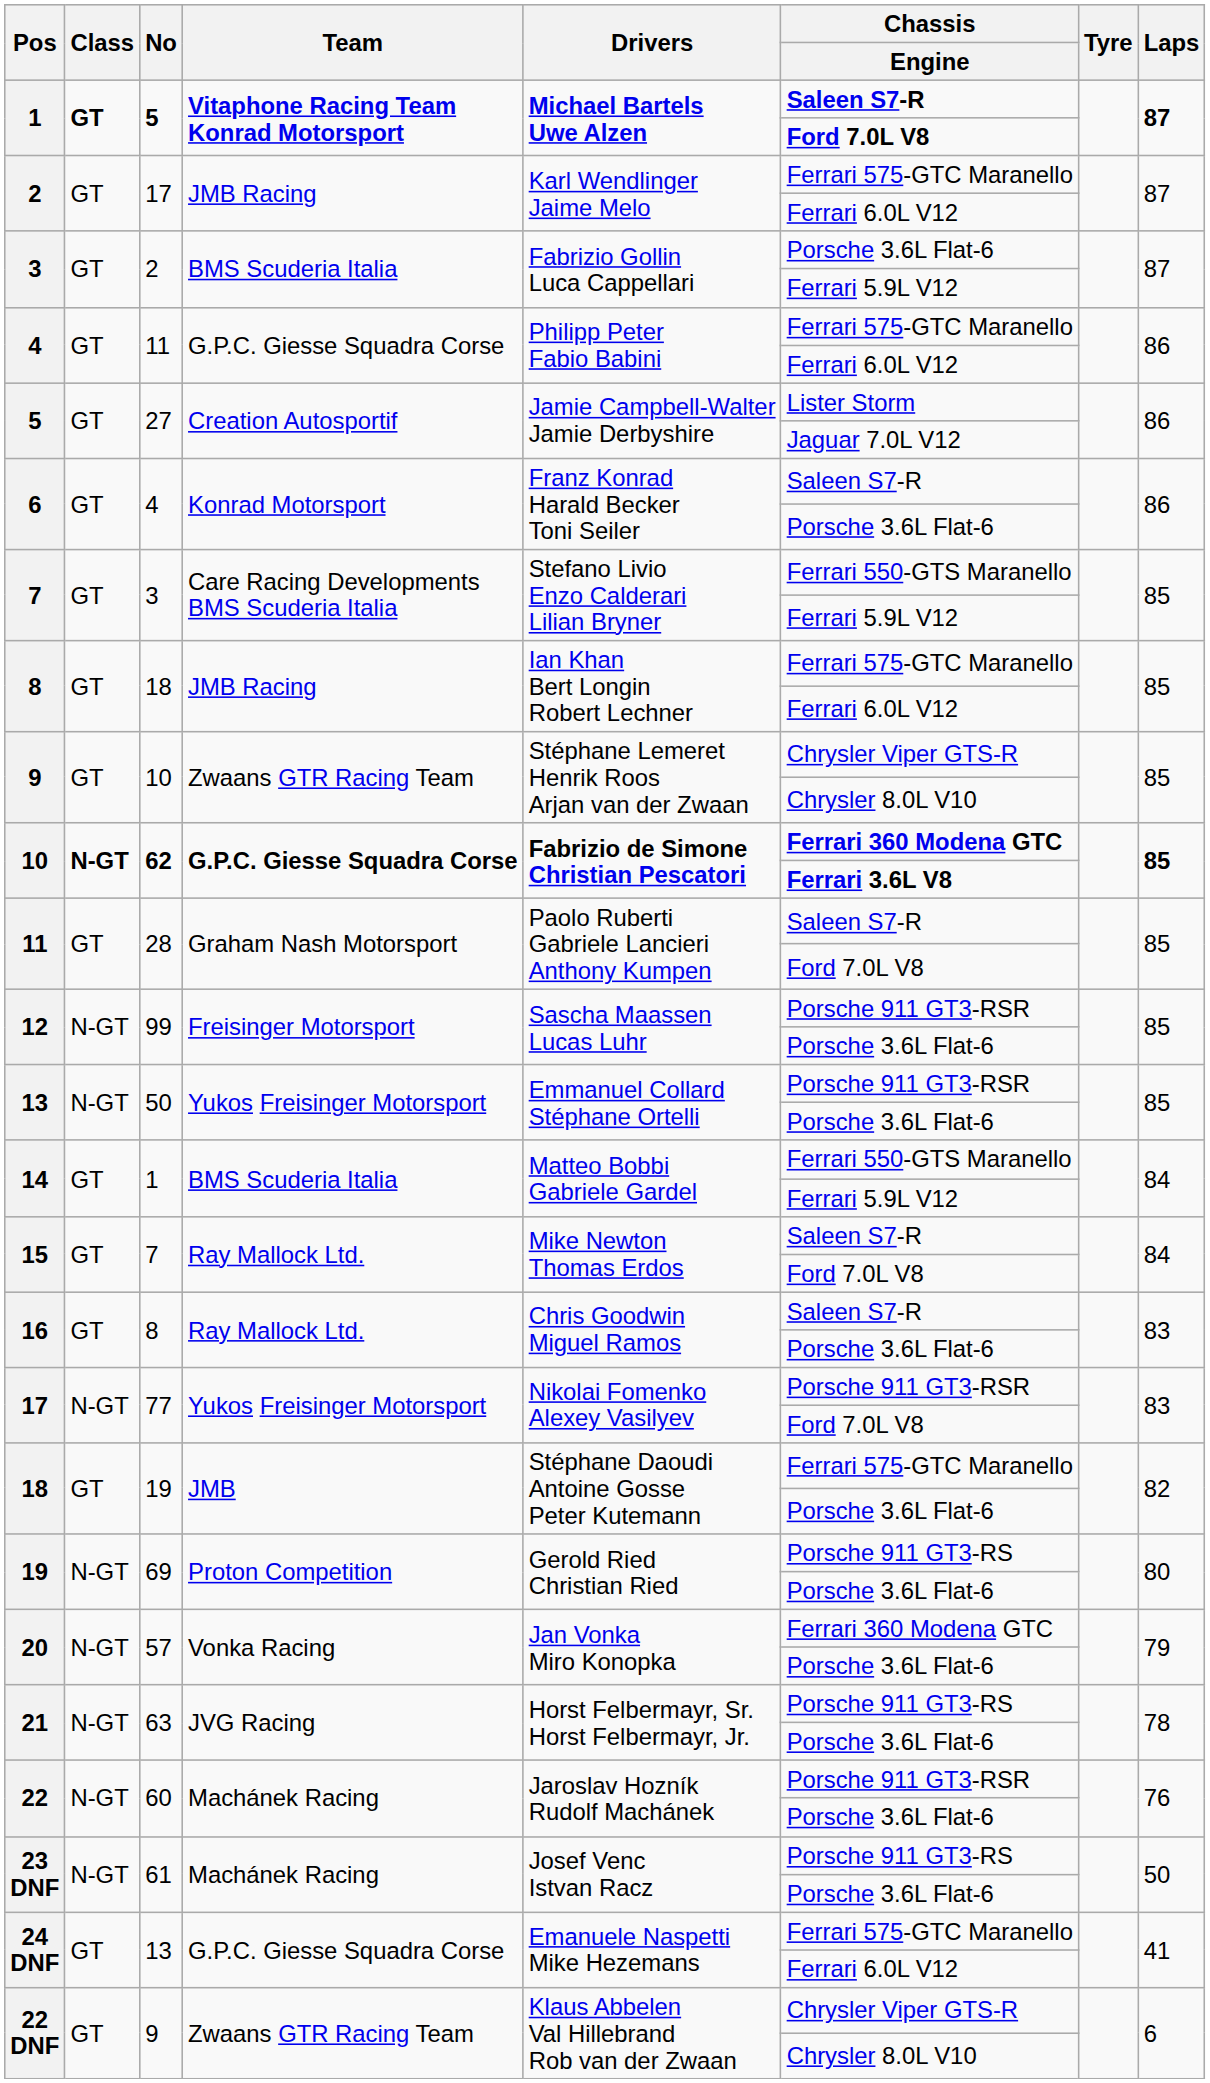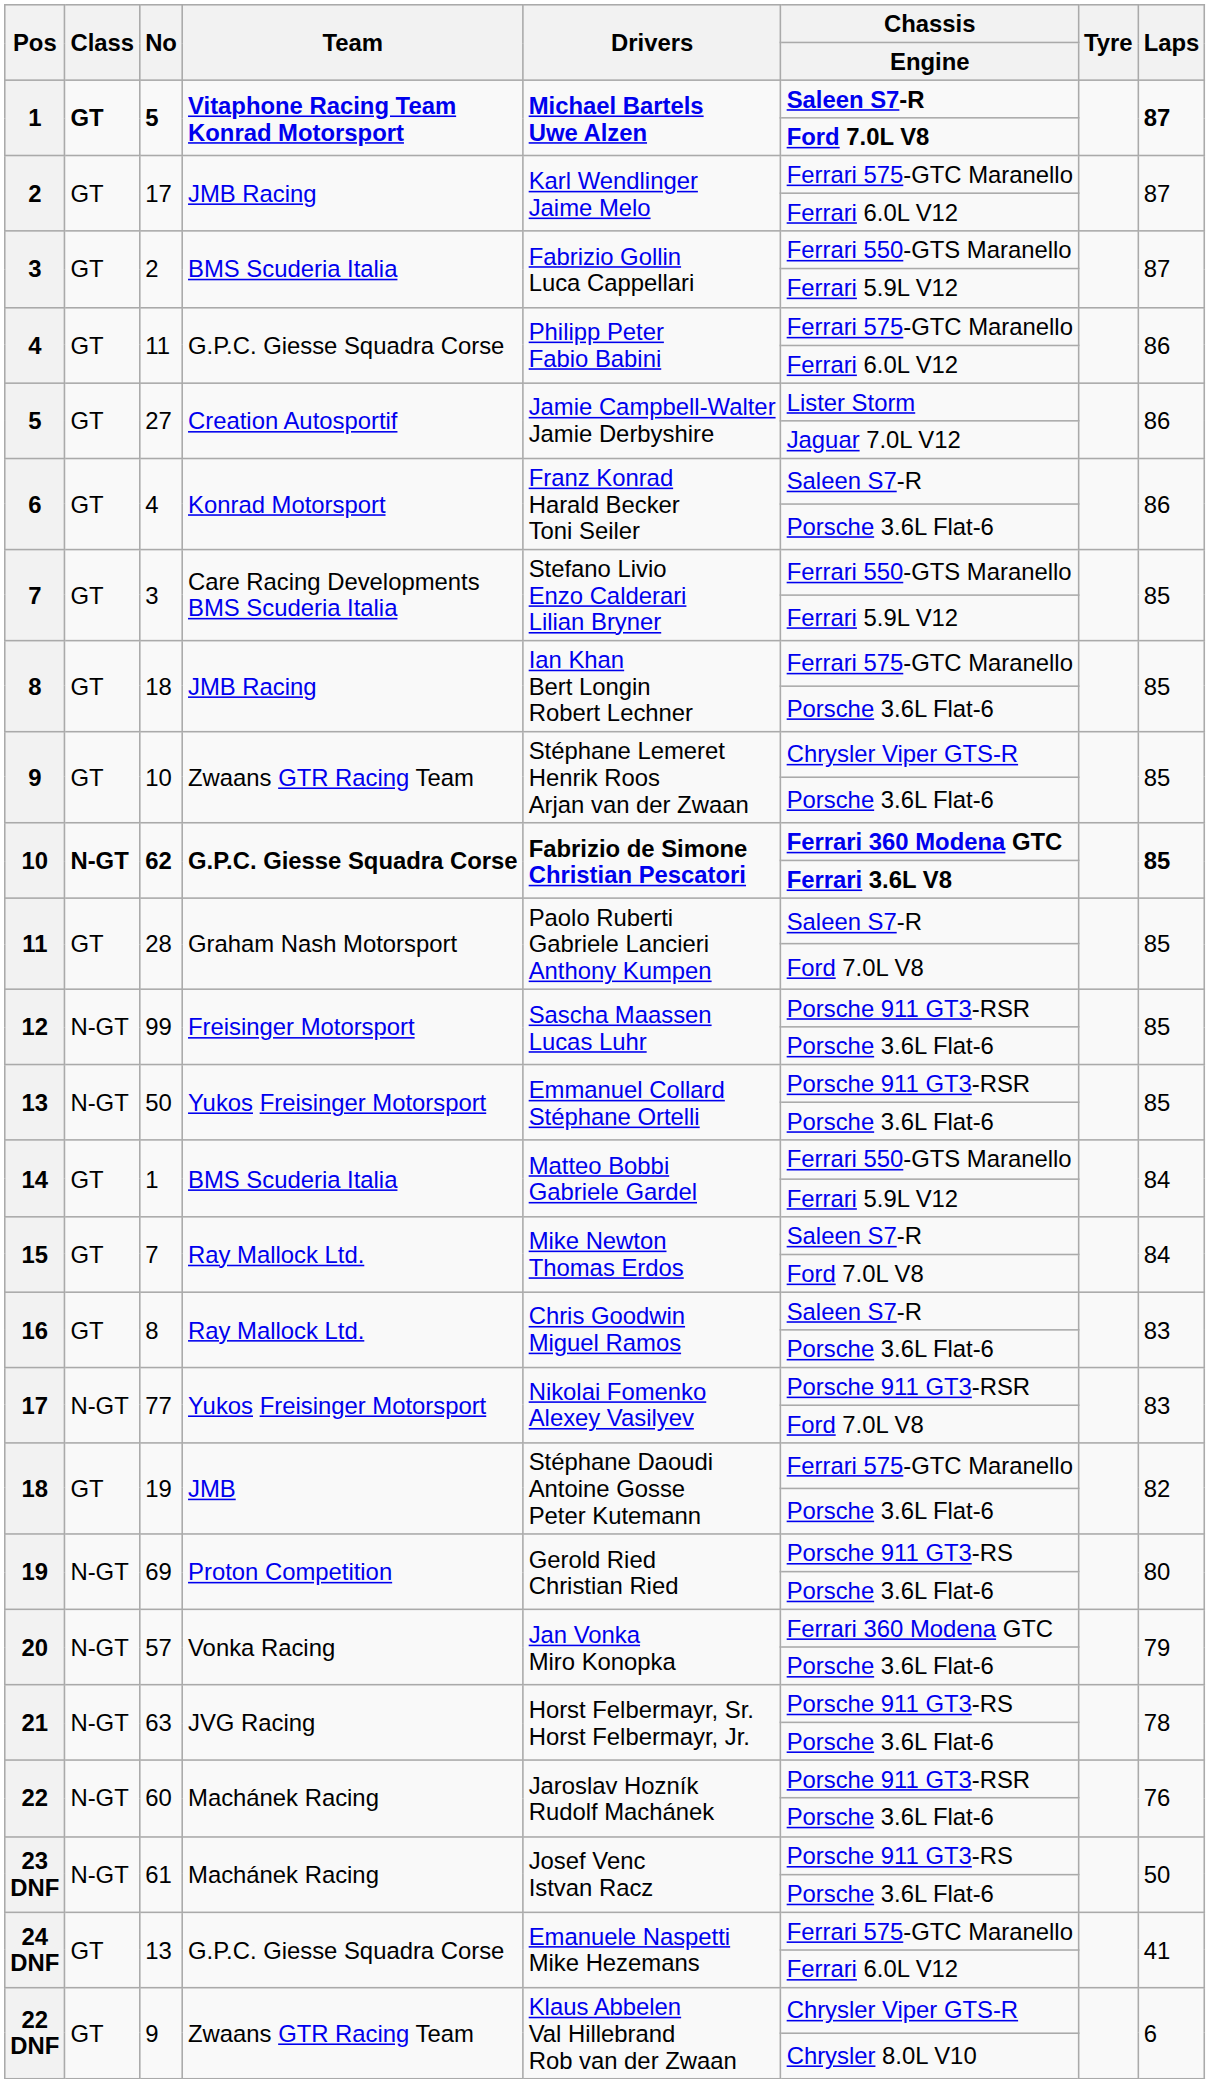(890, 251) Porsche 3.6L Flat-6 -> (929, 251) Ferrari 550-GTS Maranello
(872, 709) Ferrari 6.0L V12 -> (890, 709) Porsche 3.6L Flat-6
(882, 800) Chrysler 8.0L V10 -> (890, 800) Porsche 3.6L Flat-6
